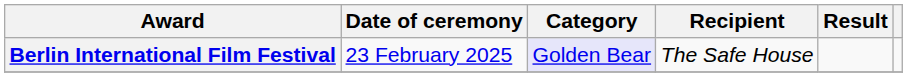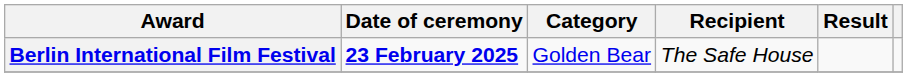(429, 54) normal -> (432, 54) bold
(592, 54) lavender background -> (592, 54) no background
